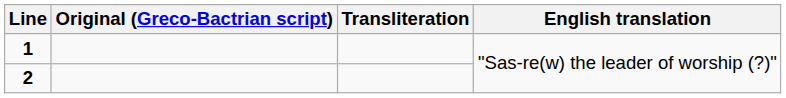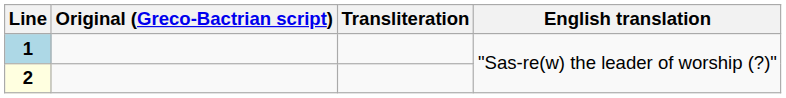(28, 48) no background -> (28, 48) lightblue background
(28, 78) no background -> (28, 78) lightyellow background
